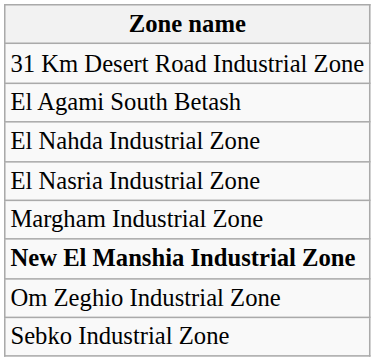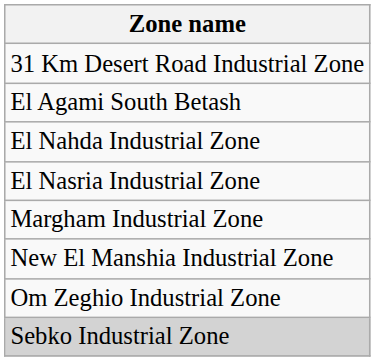(183, 258) bold -> (172, 258) normal
(120, 336) no background -> (120, 336) lightgrey background
